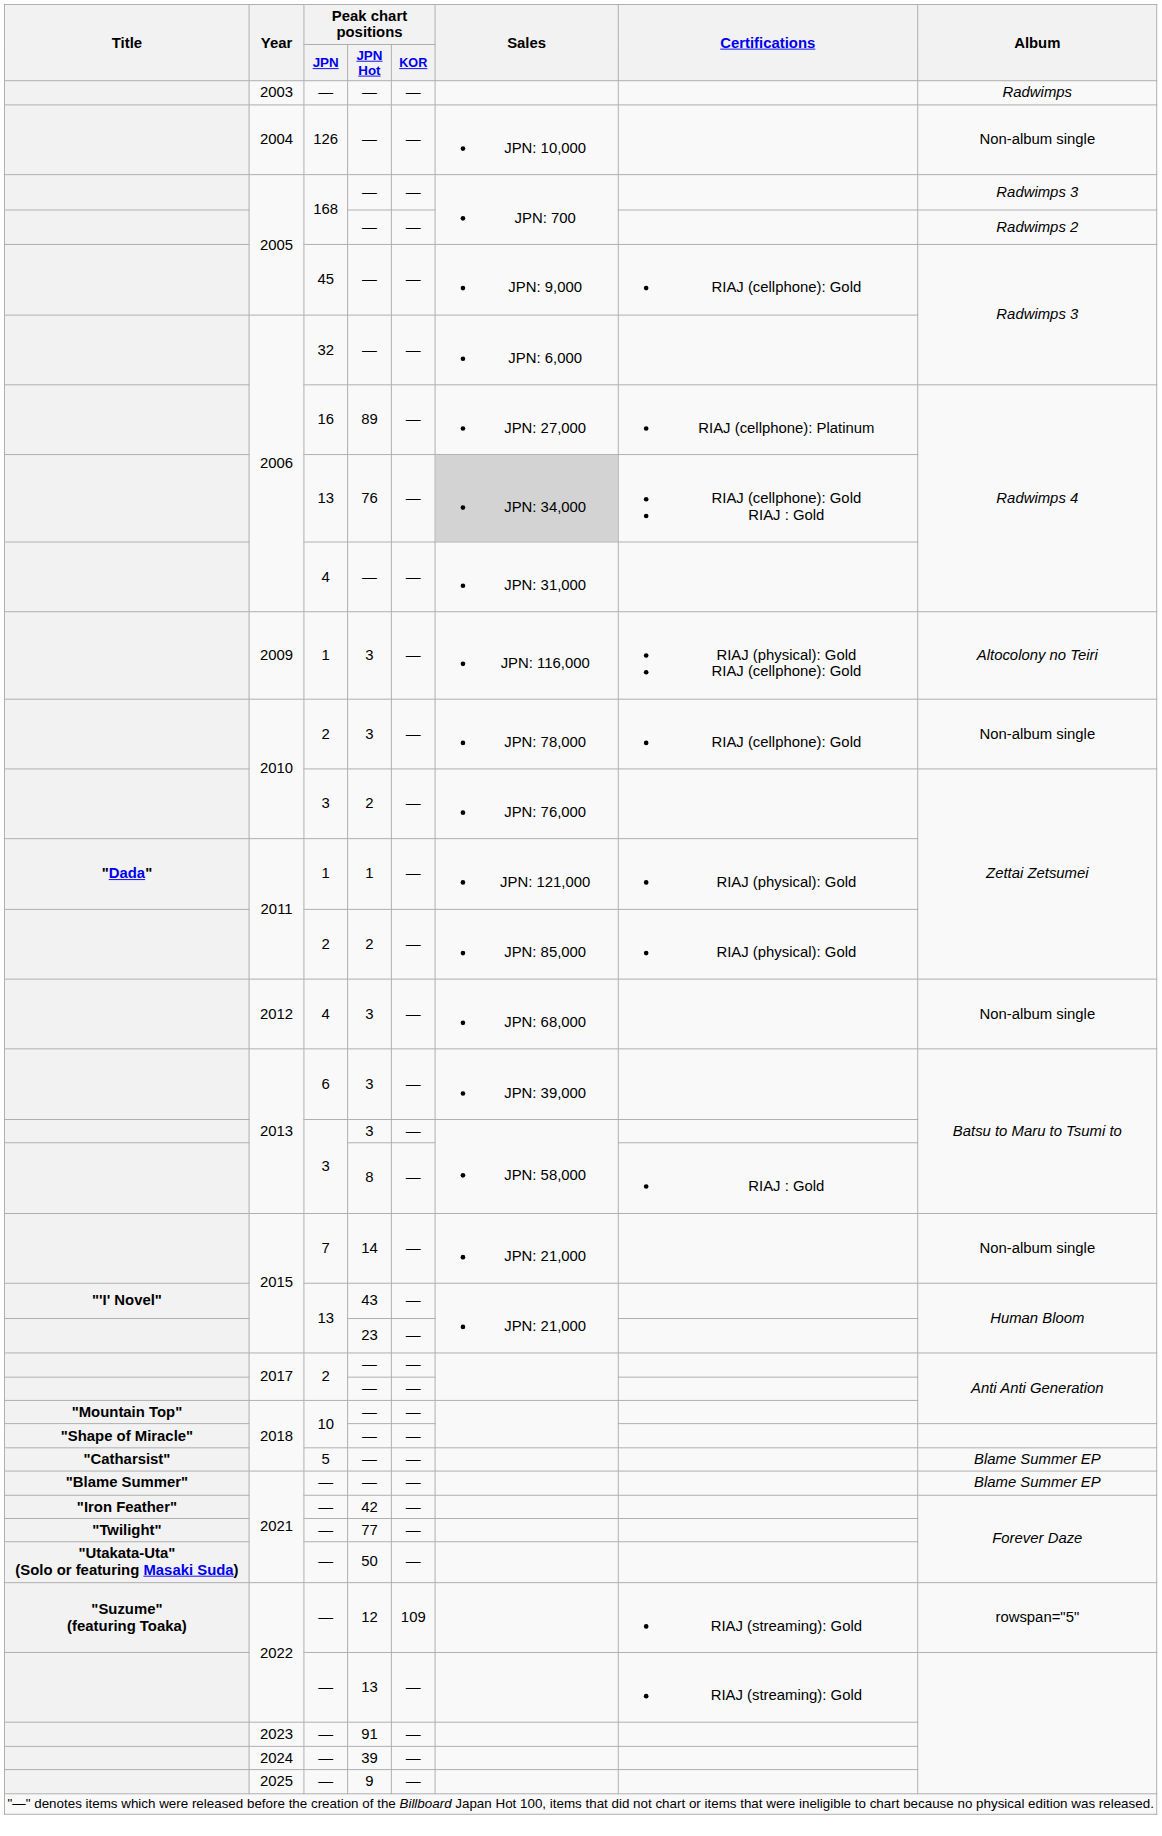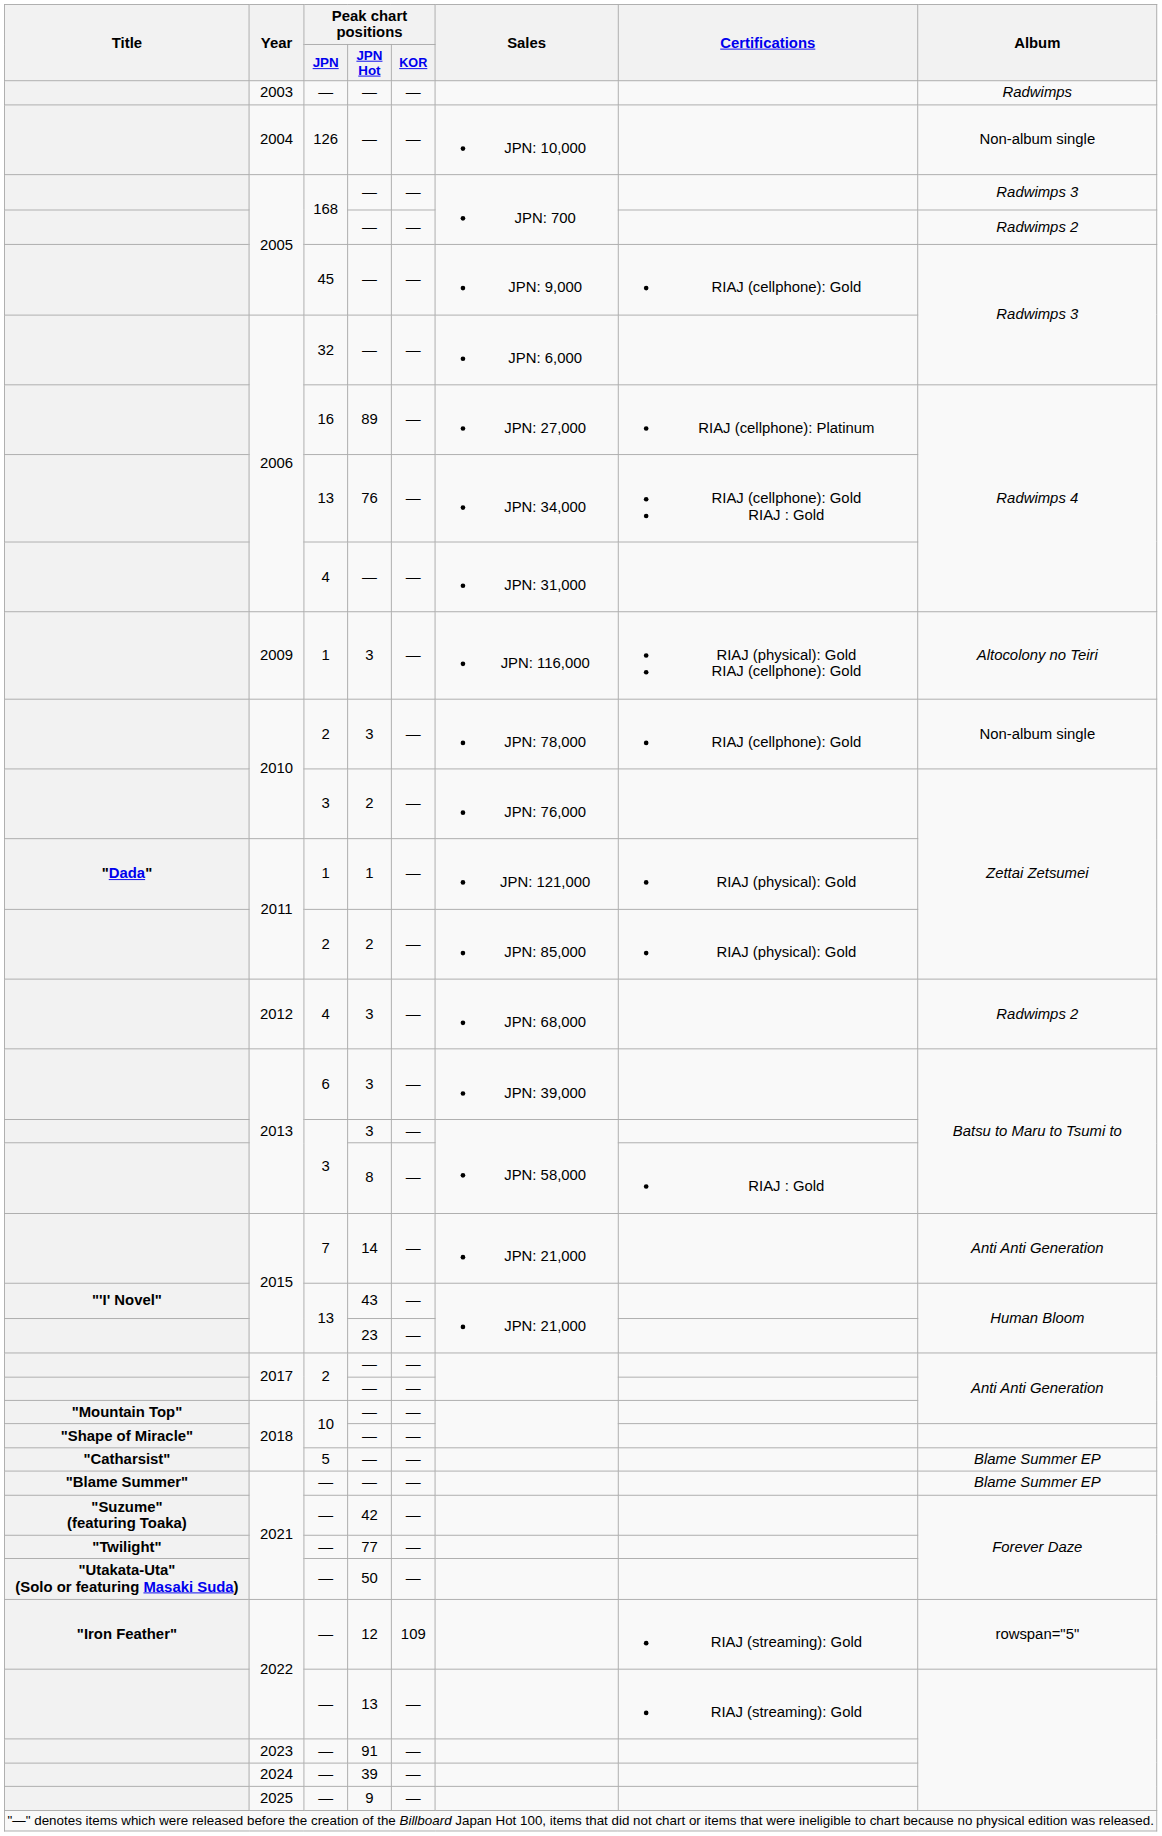(527, 507) lightgrey background -> (527, 507) no background
(1037, 1014) Non-album single -> (1037, 1014) Radwimps 2
(1037, 1248) Non-album single -> (1037, 1248) Anti Anti Generation
(127, 1506) "Iron Feather" -> (127, 1514) "Suzume" (featuring Toaka)
(127, 1617) "Suzume" (featuring Toaka) -> (127, 1634) "Iron Feather"
